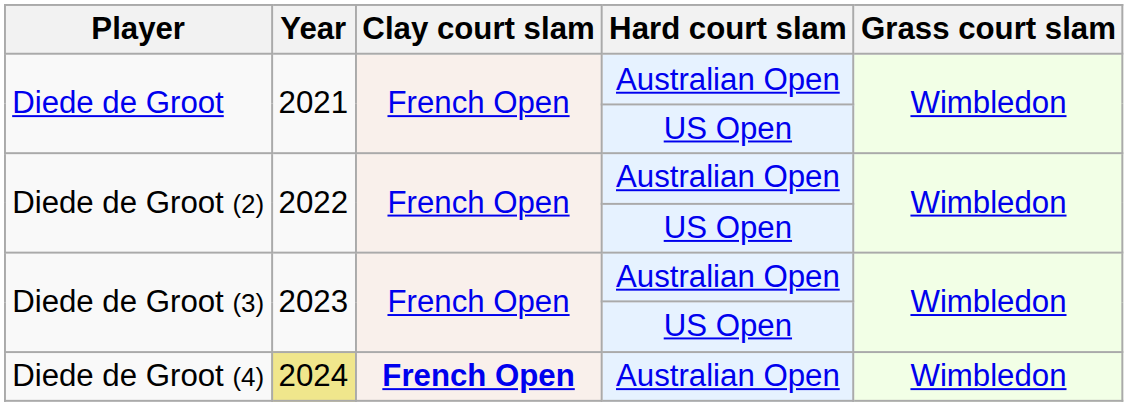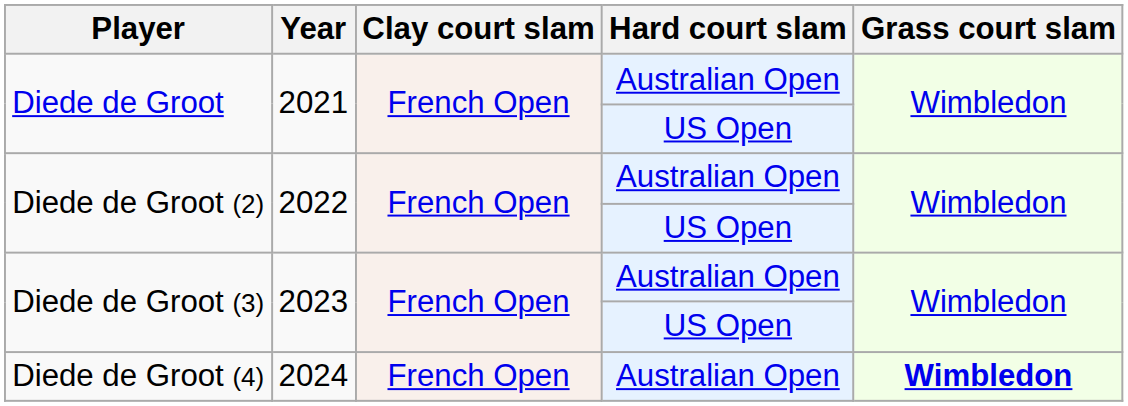(313, 375) khaki background -> (313, 375) no background
(479, 375) bold -> (479, 375) normal
(988, 375) normal -> (988, 375) bold
